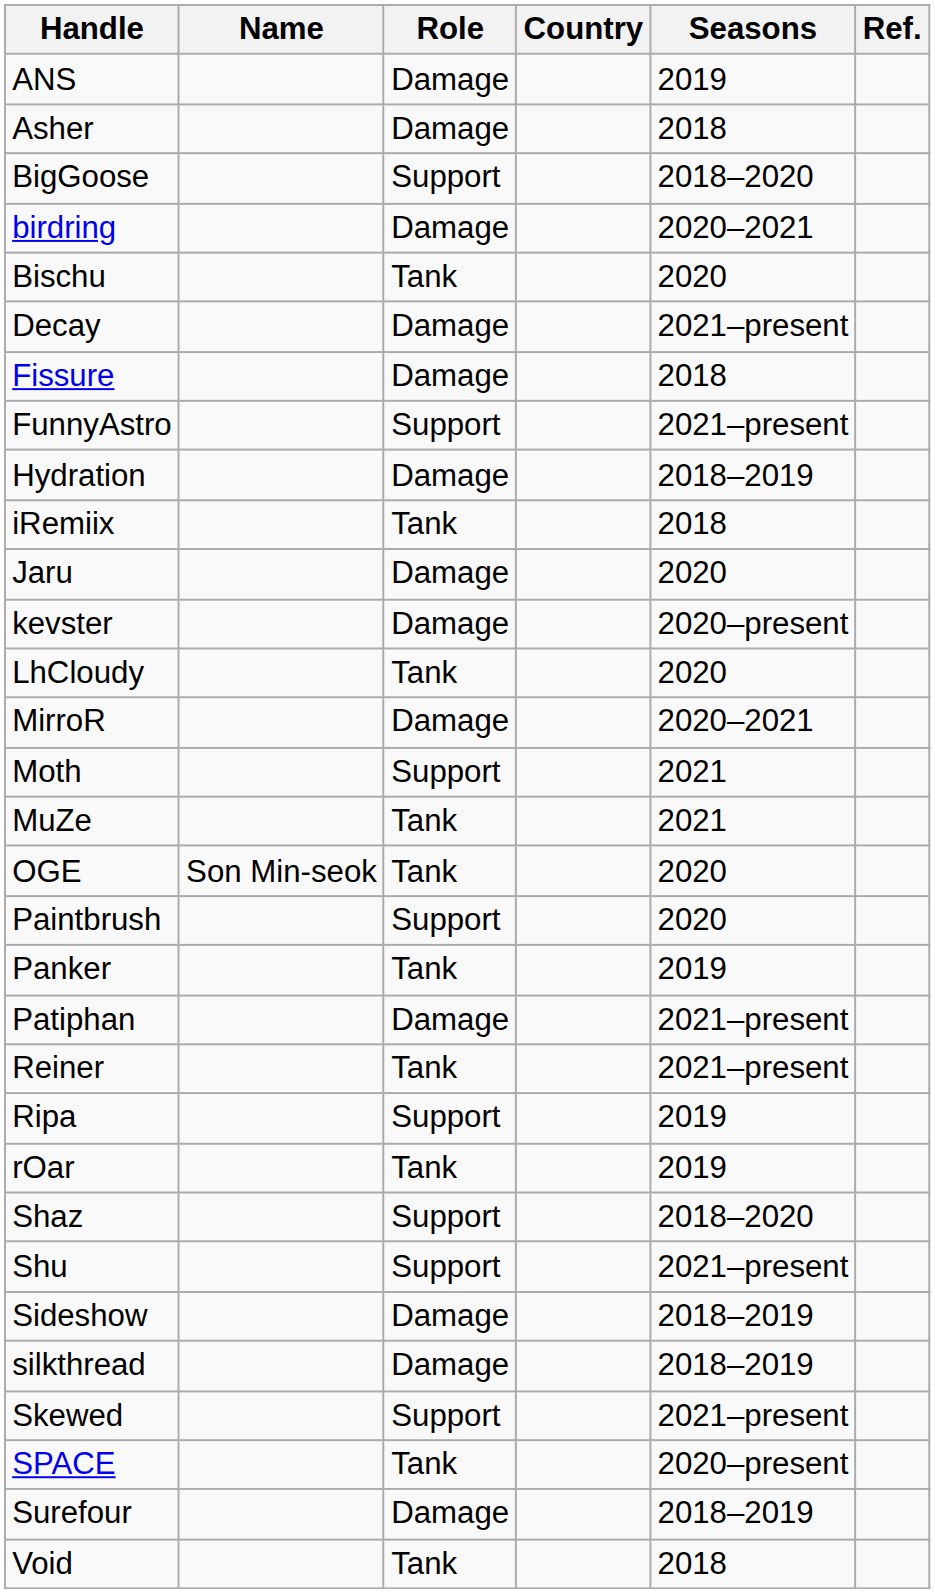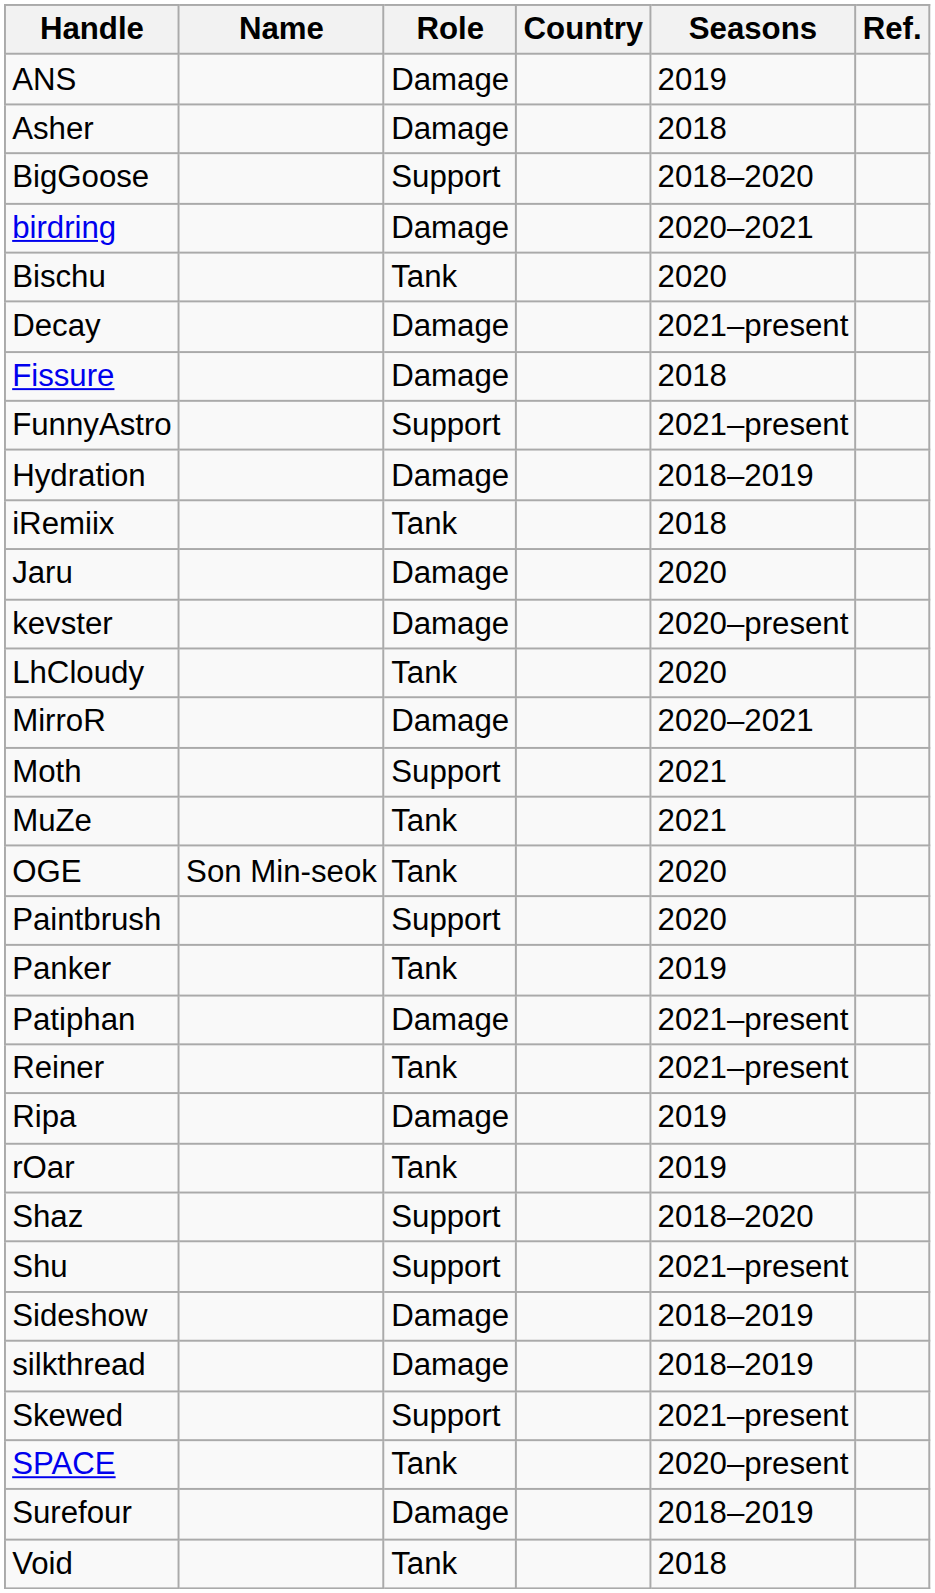(446, 1117) Support -> (450, 1117) Damage
